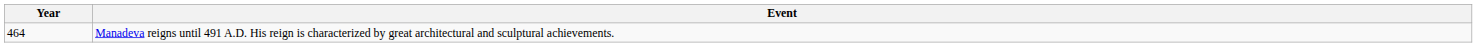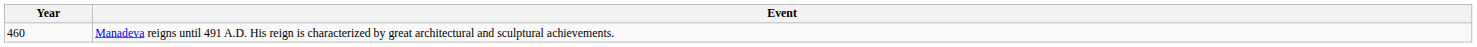(16, 32) 464 -> (16, 32) 460
